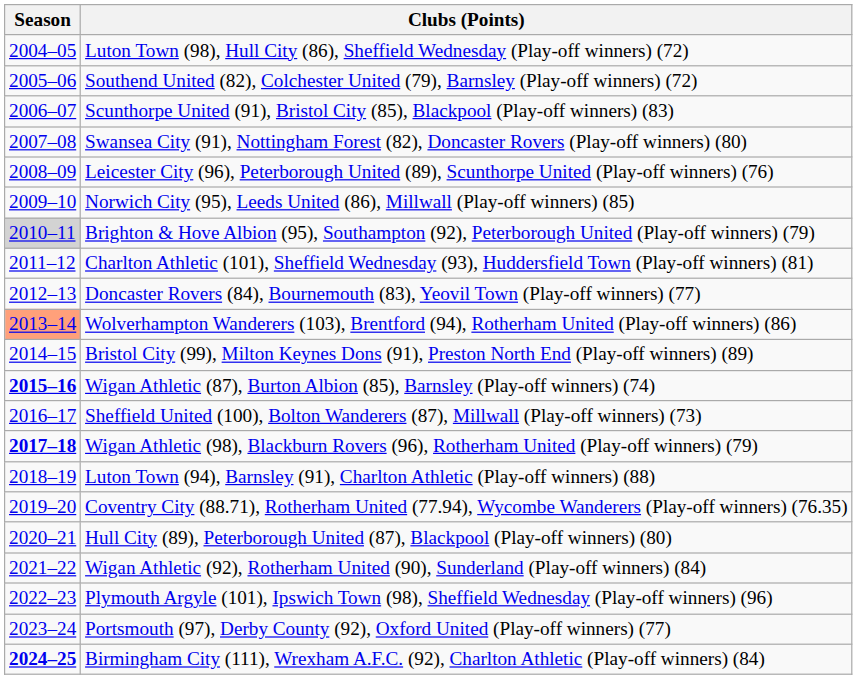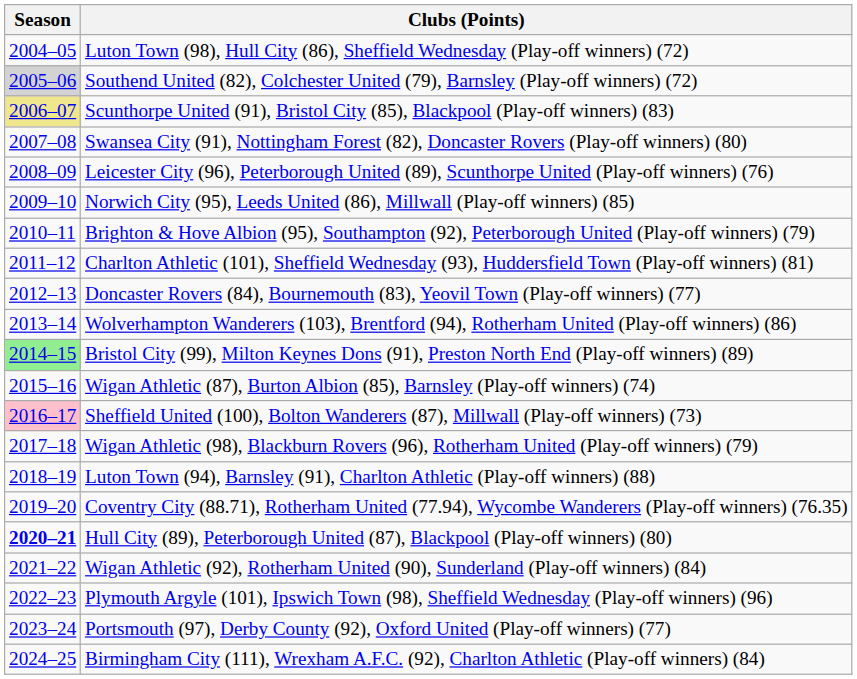(43, 80) no background -> (43, 80) lightgrey background
(43, 111) no background -> (43, 111) khaki background
(42, 232) lightgrey background -> (42, 232) no background
(43, 324) lightsalmon background -> (43, 324) no background
(43, 354) no background -> (43, 354) lightgreen background
(43, 385) bold -> (43, 385) normal
(43, 415) no background -> (43, 415) pink background
(43, 446) bold -> (43, 446) normal
(43, 537) normal -> (43, 537) bold
(43, 659) bold -> (43, 659) normal
